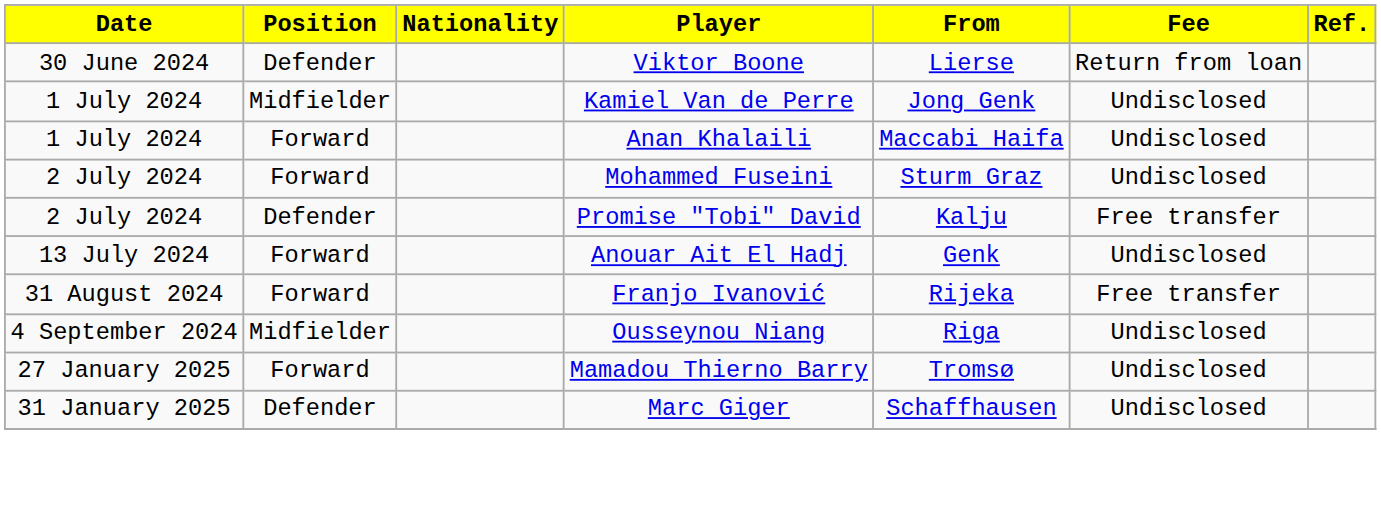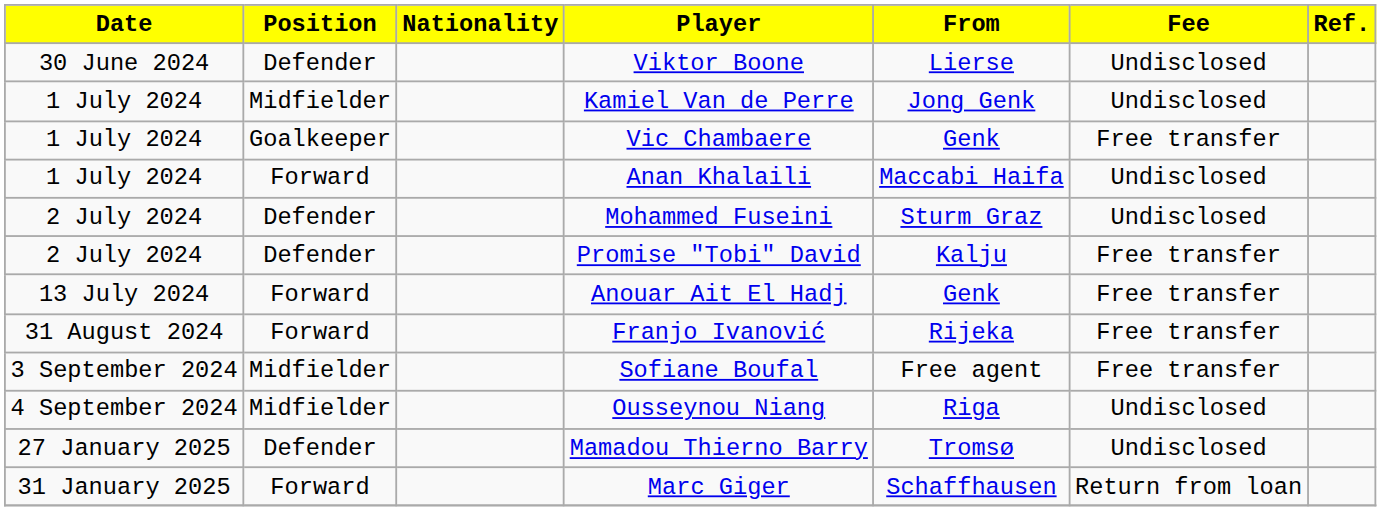(1189, 63) Return from loan -> (1189, 63) Undisclosed
+ row: (719, 140)
(320, 178) Forward -> (320, 217) Defender
(1189, 256) Undisclosed -> (1189, 294) Free transfer
+ row: (719, 371)
(320, 371) Forward -> (320, 448) Defender
(320, 410) Defender -> (320, 487) Forward
(1189, 410) Undisclosed -> (1189, 487) Return from loan
